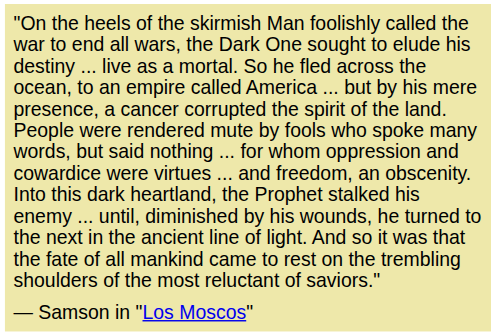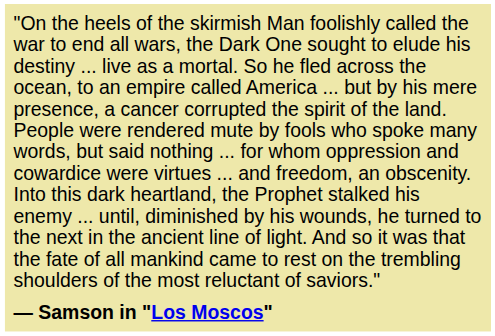(133, 312) normal -> (143, 312) bold
